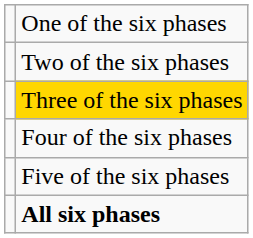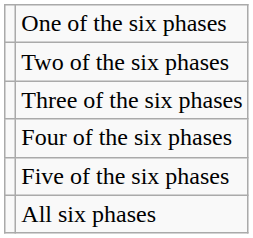(132, 99) gold background -> (132, 99) no background
(91, 213) bold -> (89, 213) normal
